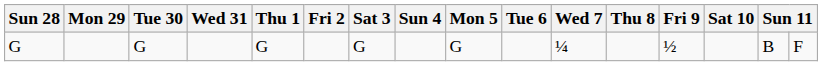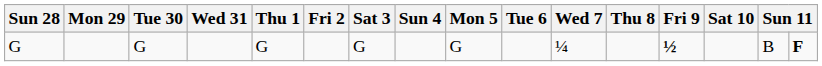(670, 46) normal -> (670, 46) bold
(798, 46) normal -> (798, 46) bold
